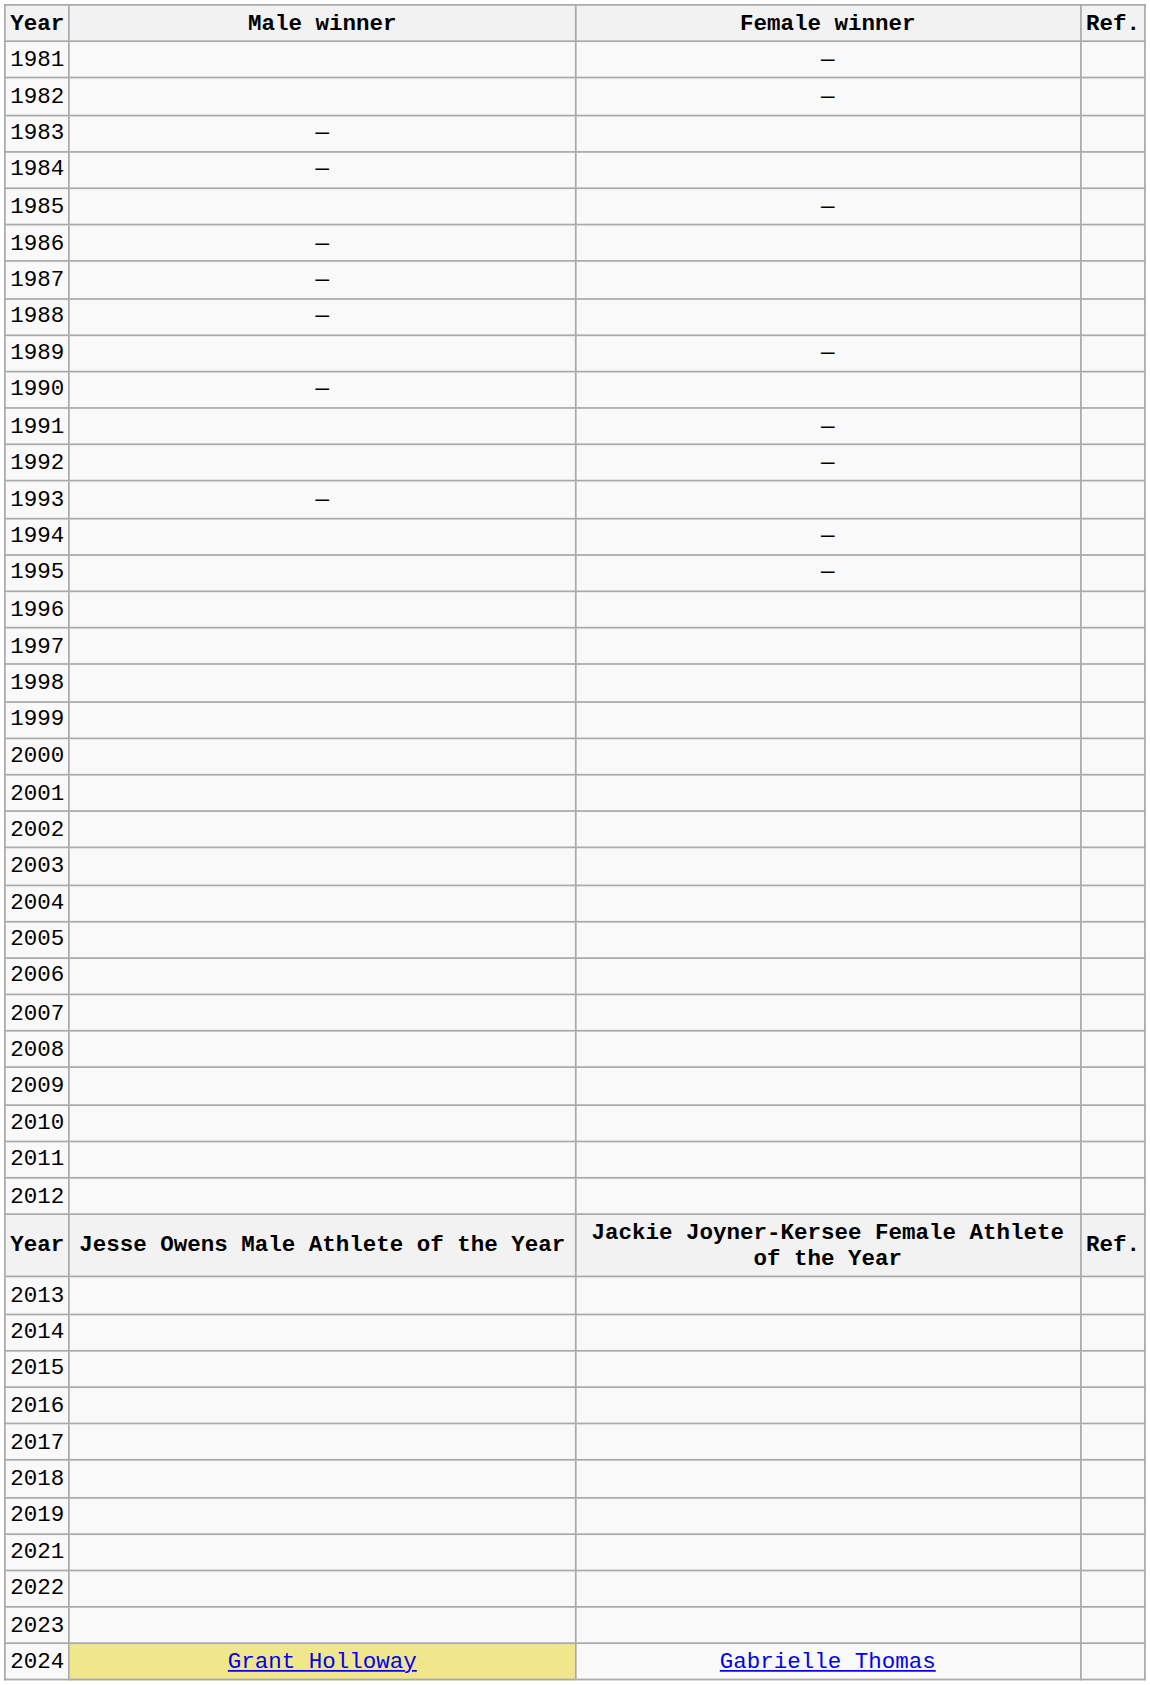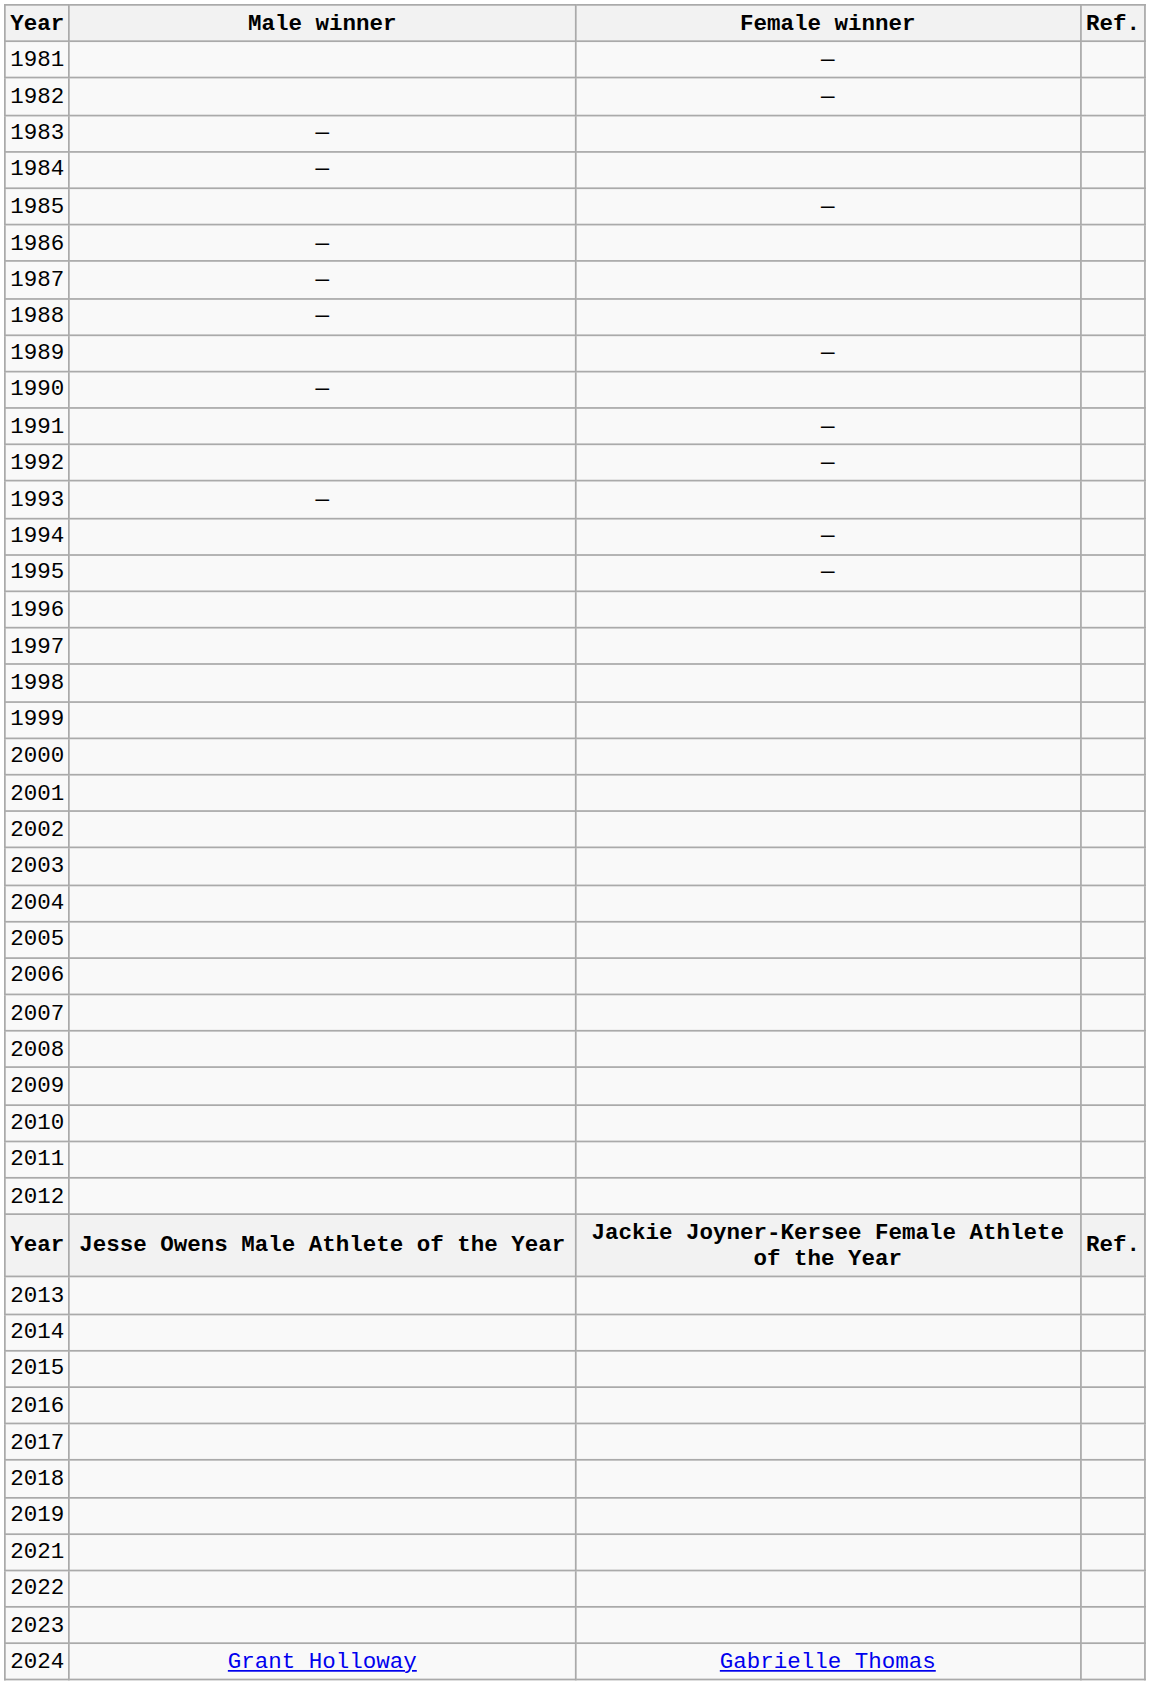(322, 1662) khaki background -> (322, 1662) no background
